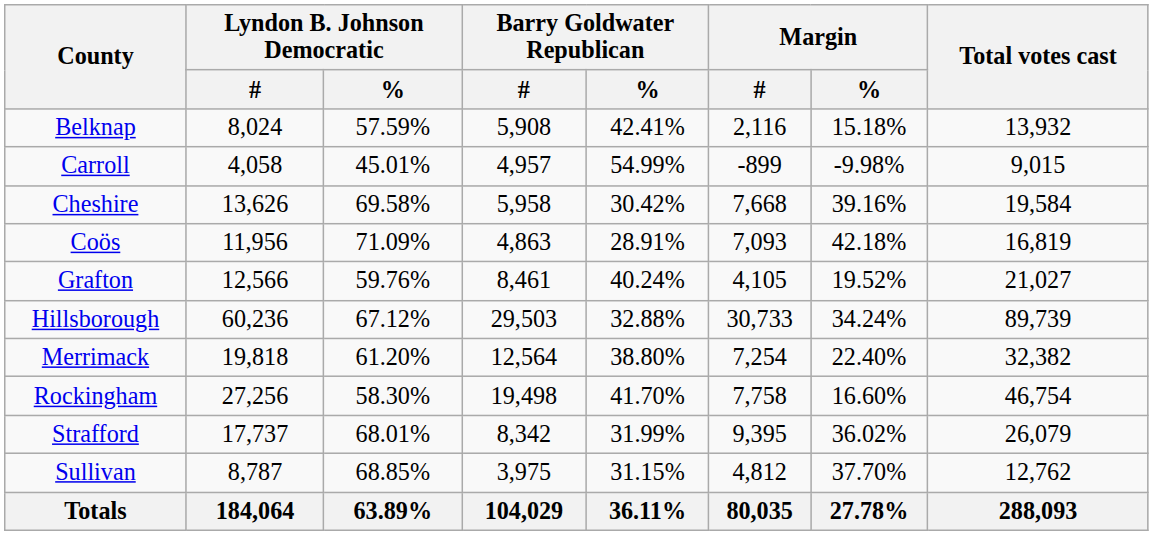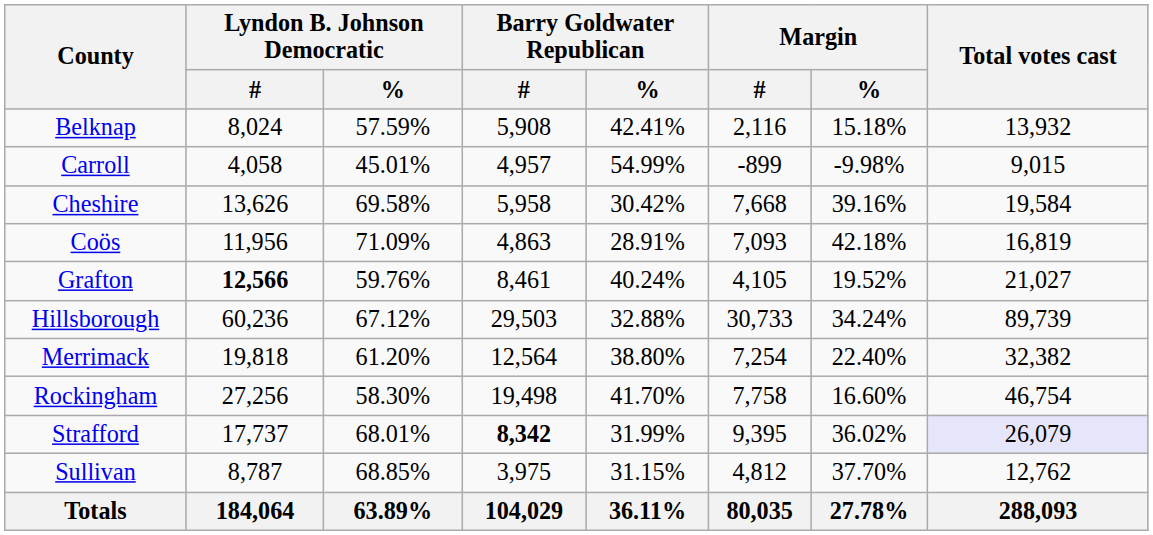(255, 280) normal -> (255, 280) bold
(524, 434) normal -> (524, 434) bold
(1038, 434) no background -> (1038, 434) lavender background
